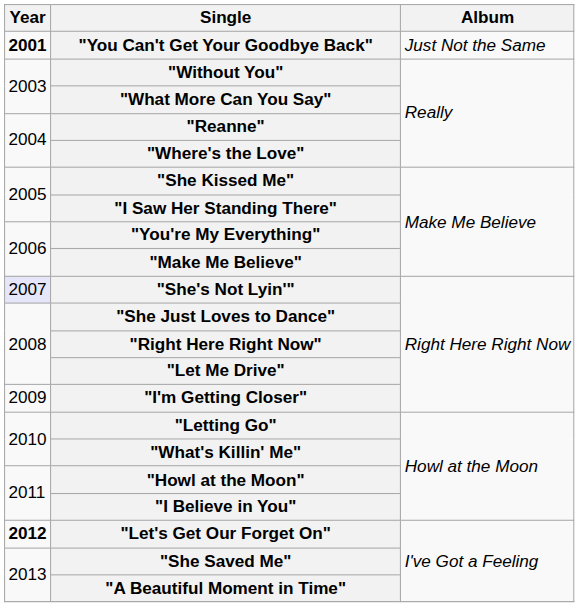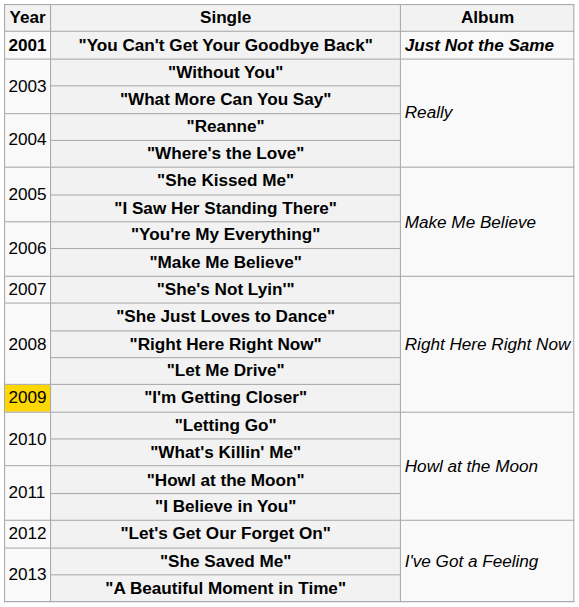(475, 45) normal -> (479, 45) bold
(28, 289) lavender background -> (28, 289) no background
(28, 398) no background -> (28, 398) gold background
(28, 533) bold -> (28, 533) normal
